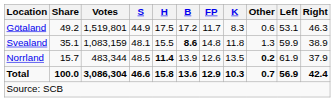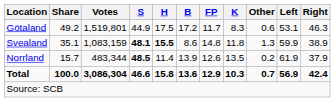(141, 43) normal -> (141, 43) bold
(164, 43) normal -> (164, 43) bold
(190, 43) bold -> (190, 43) normal
(141, 58) normal -> (141, 58) bold
(165, 58) bold -> (165, 58) normal
(268, 58) bold -> (268, 58) normal
